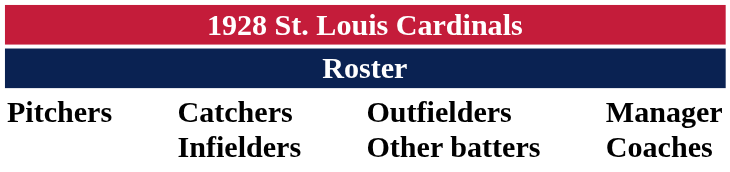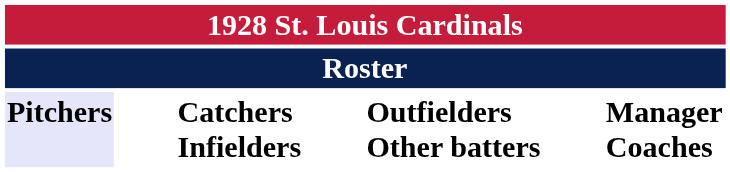(60, 111) no background -> (60, 111) lavender background
